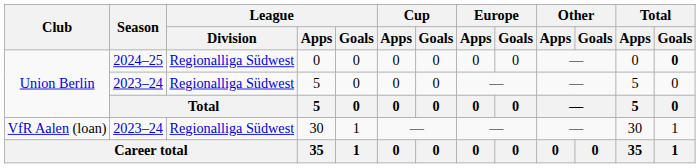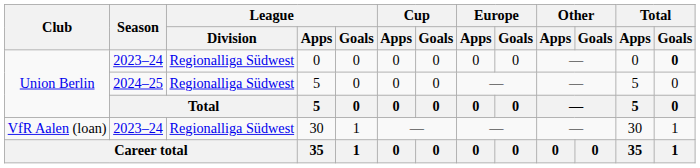(138, 60) 2024–25 -> (138, 60) 2023–24
(138, 83) 2023–24 -> (138, 83) 2024–25
